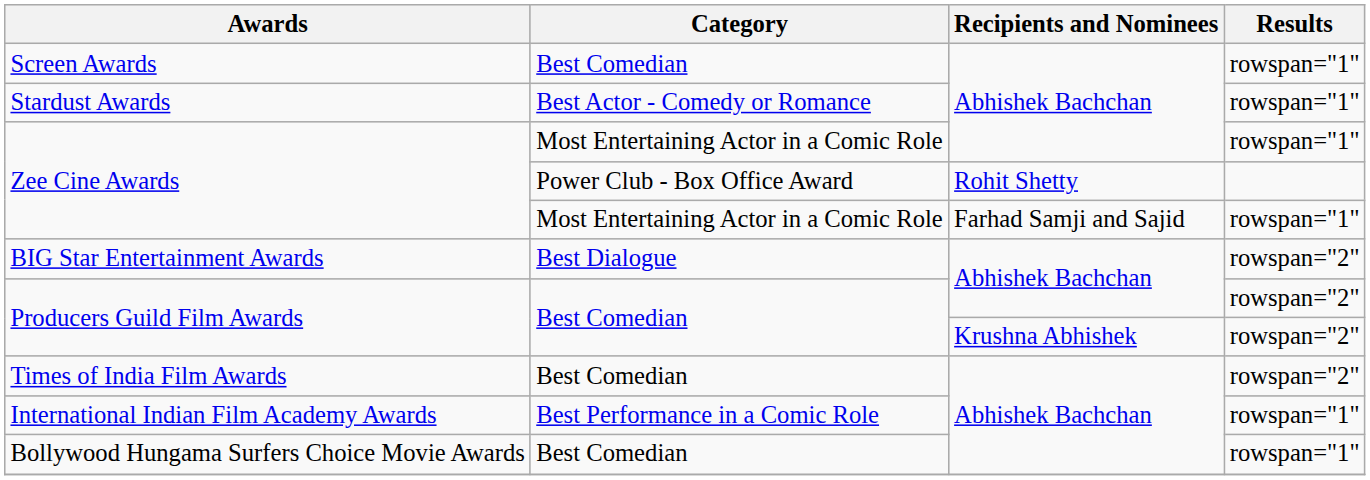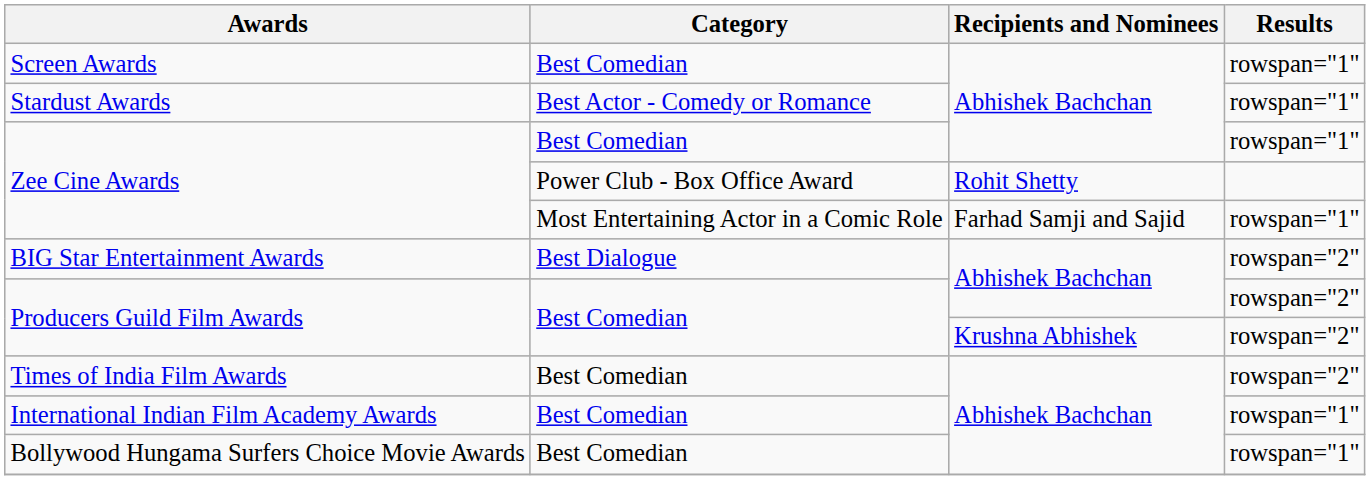(739, 141) Most Entertaining Actor in a Comic Role -> (612, 141) Best Comedian
(708, 414) Best Performance in a Comic Role -> (612, 414) Best Comedian
